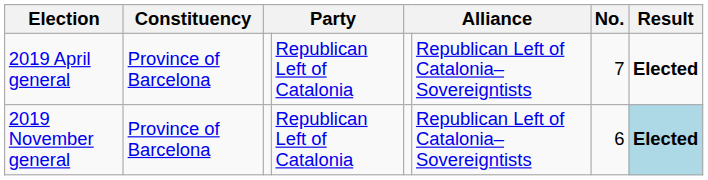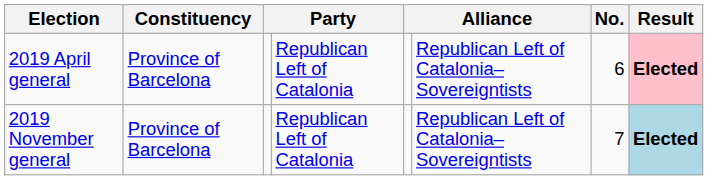(619, 68) 7 -> (619, 68) 6
(666, 68) no background -> (666, 68) pink background
(619, 139) 6 -> (619, 139) 7
